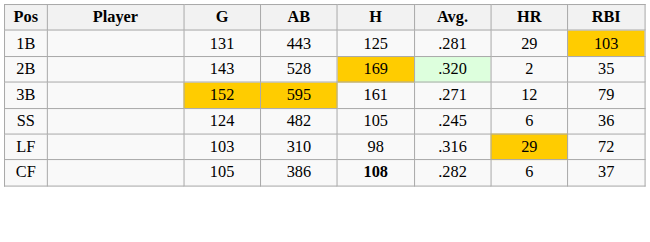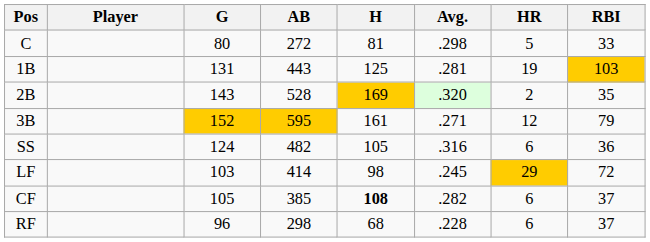+ row: (26, 43)
(529, 43) 29 -> (529, 69) 19
(453, 120) .245 -> (453, 146) .316
(299, 146) 310 -> (299, 172) 414
(453, 146) .316 -> (453, 172) .245
(299, 172) 386 -> (299, 198) 385
+ row: (26, 224)
